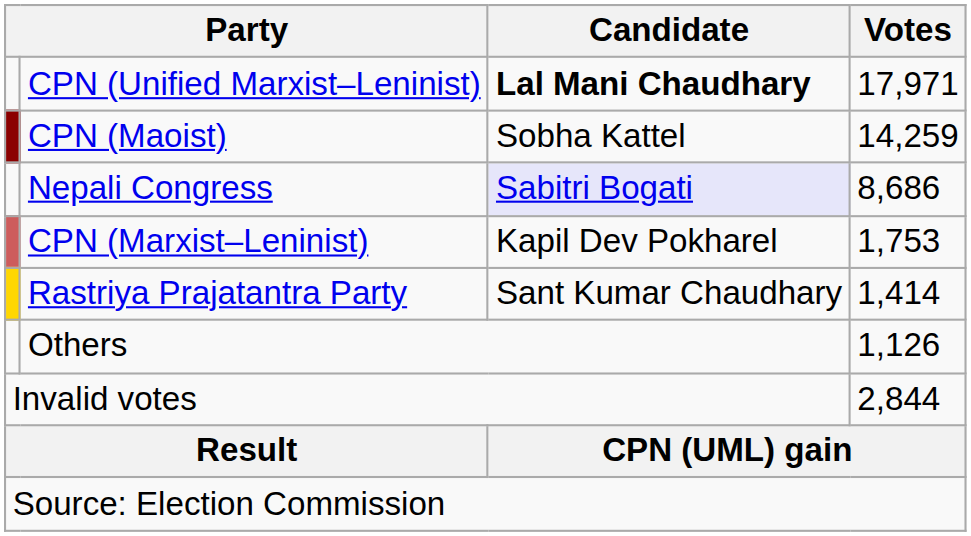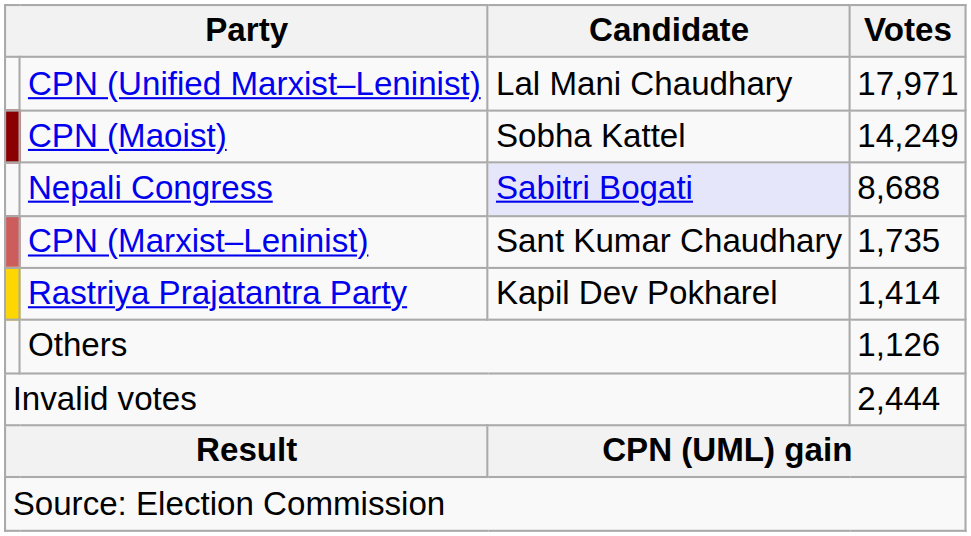(653, 83) bold -> (644, 83) normal
(908, 135) 14,259 -> (908, 135) 14,249
(899, 188) 8,686 -> (899, 188) 8,688
(637, 240) Kapil Dev Pokharel -> (669, 240) Sant Kumar Chaudhary
(899, 240) 1,753 -> (899, 240) 1,735
(669, 293) Sant Kumar Chaudhary -> (637, 293) Kapil Dev Pokharel
(899, 398) 2,844 -> (899, 398) 2,444
